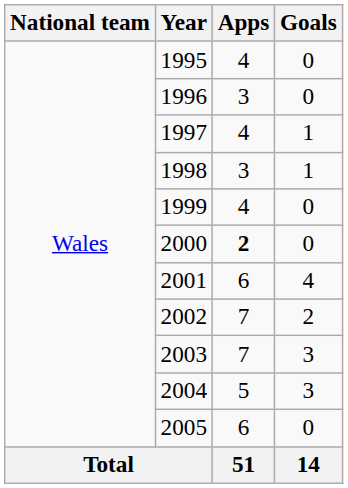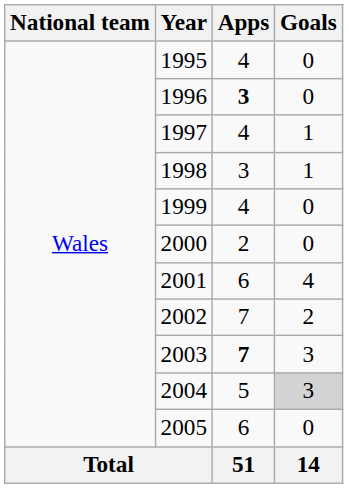(243, 96) normal -> (243, 96) bold
(243, 243) bold -> (243, 243) normal
(243, 354) normal -> (243, 354) bold
(308, 390) no background -> (308, 390) lightgrey background
